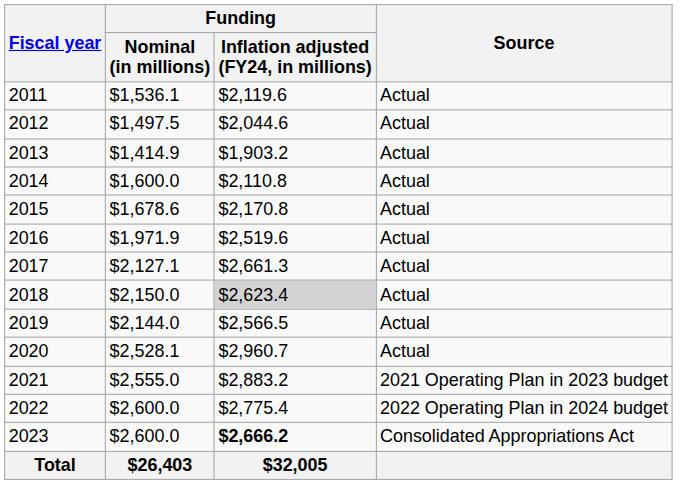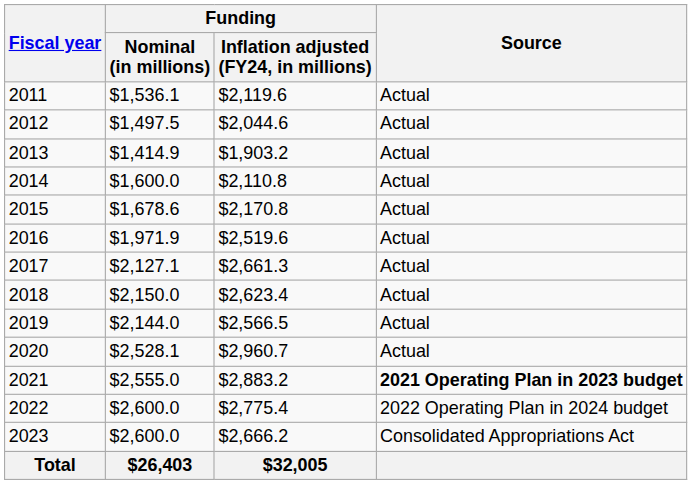(253, 294) lightgrey background -> (253, 294) no background
(524, 379) normal -> (531, 379) bold
(253, 436) bold -> (253, 436) normal
